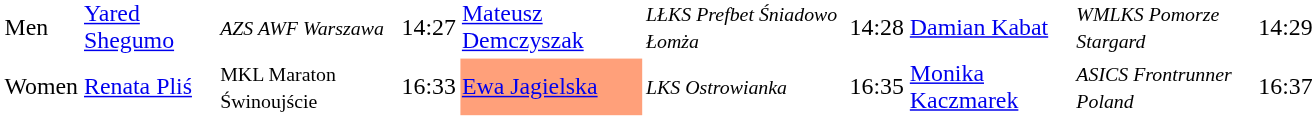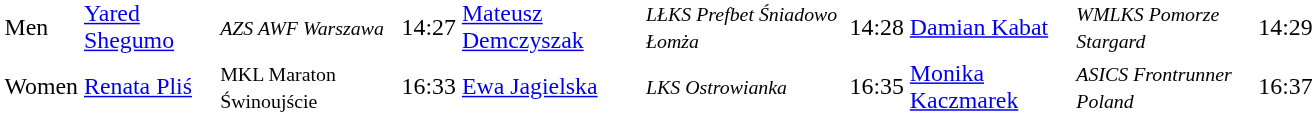(530, 86) lightsalmon background -> (530, 86) no background
